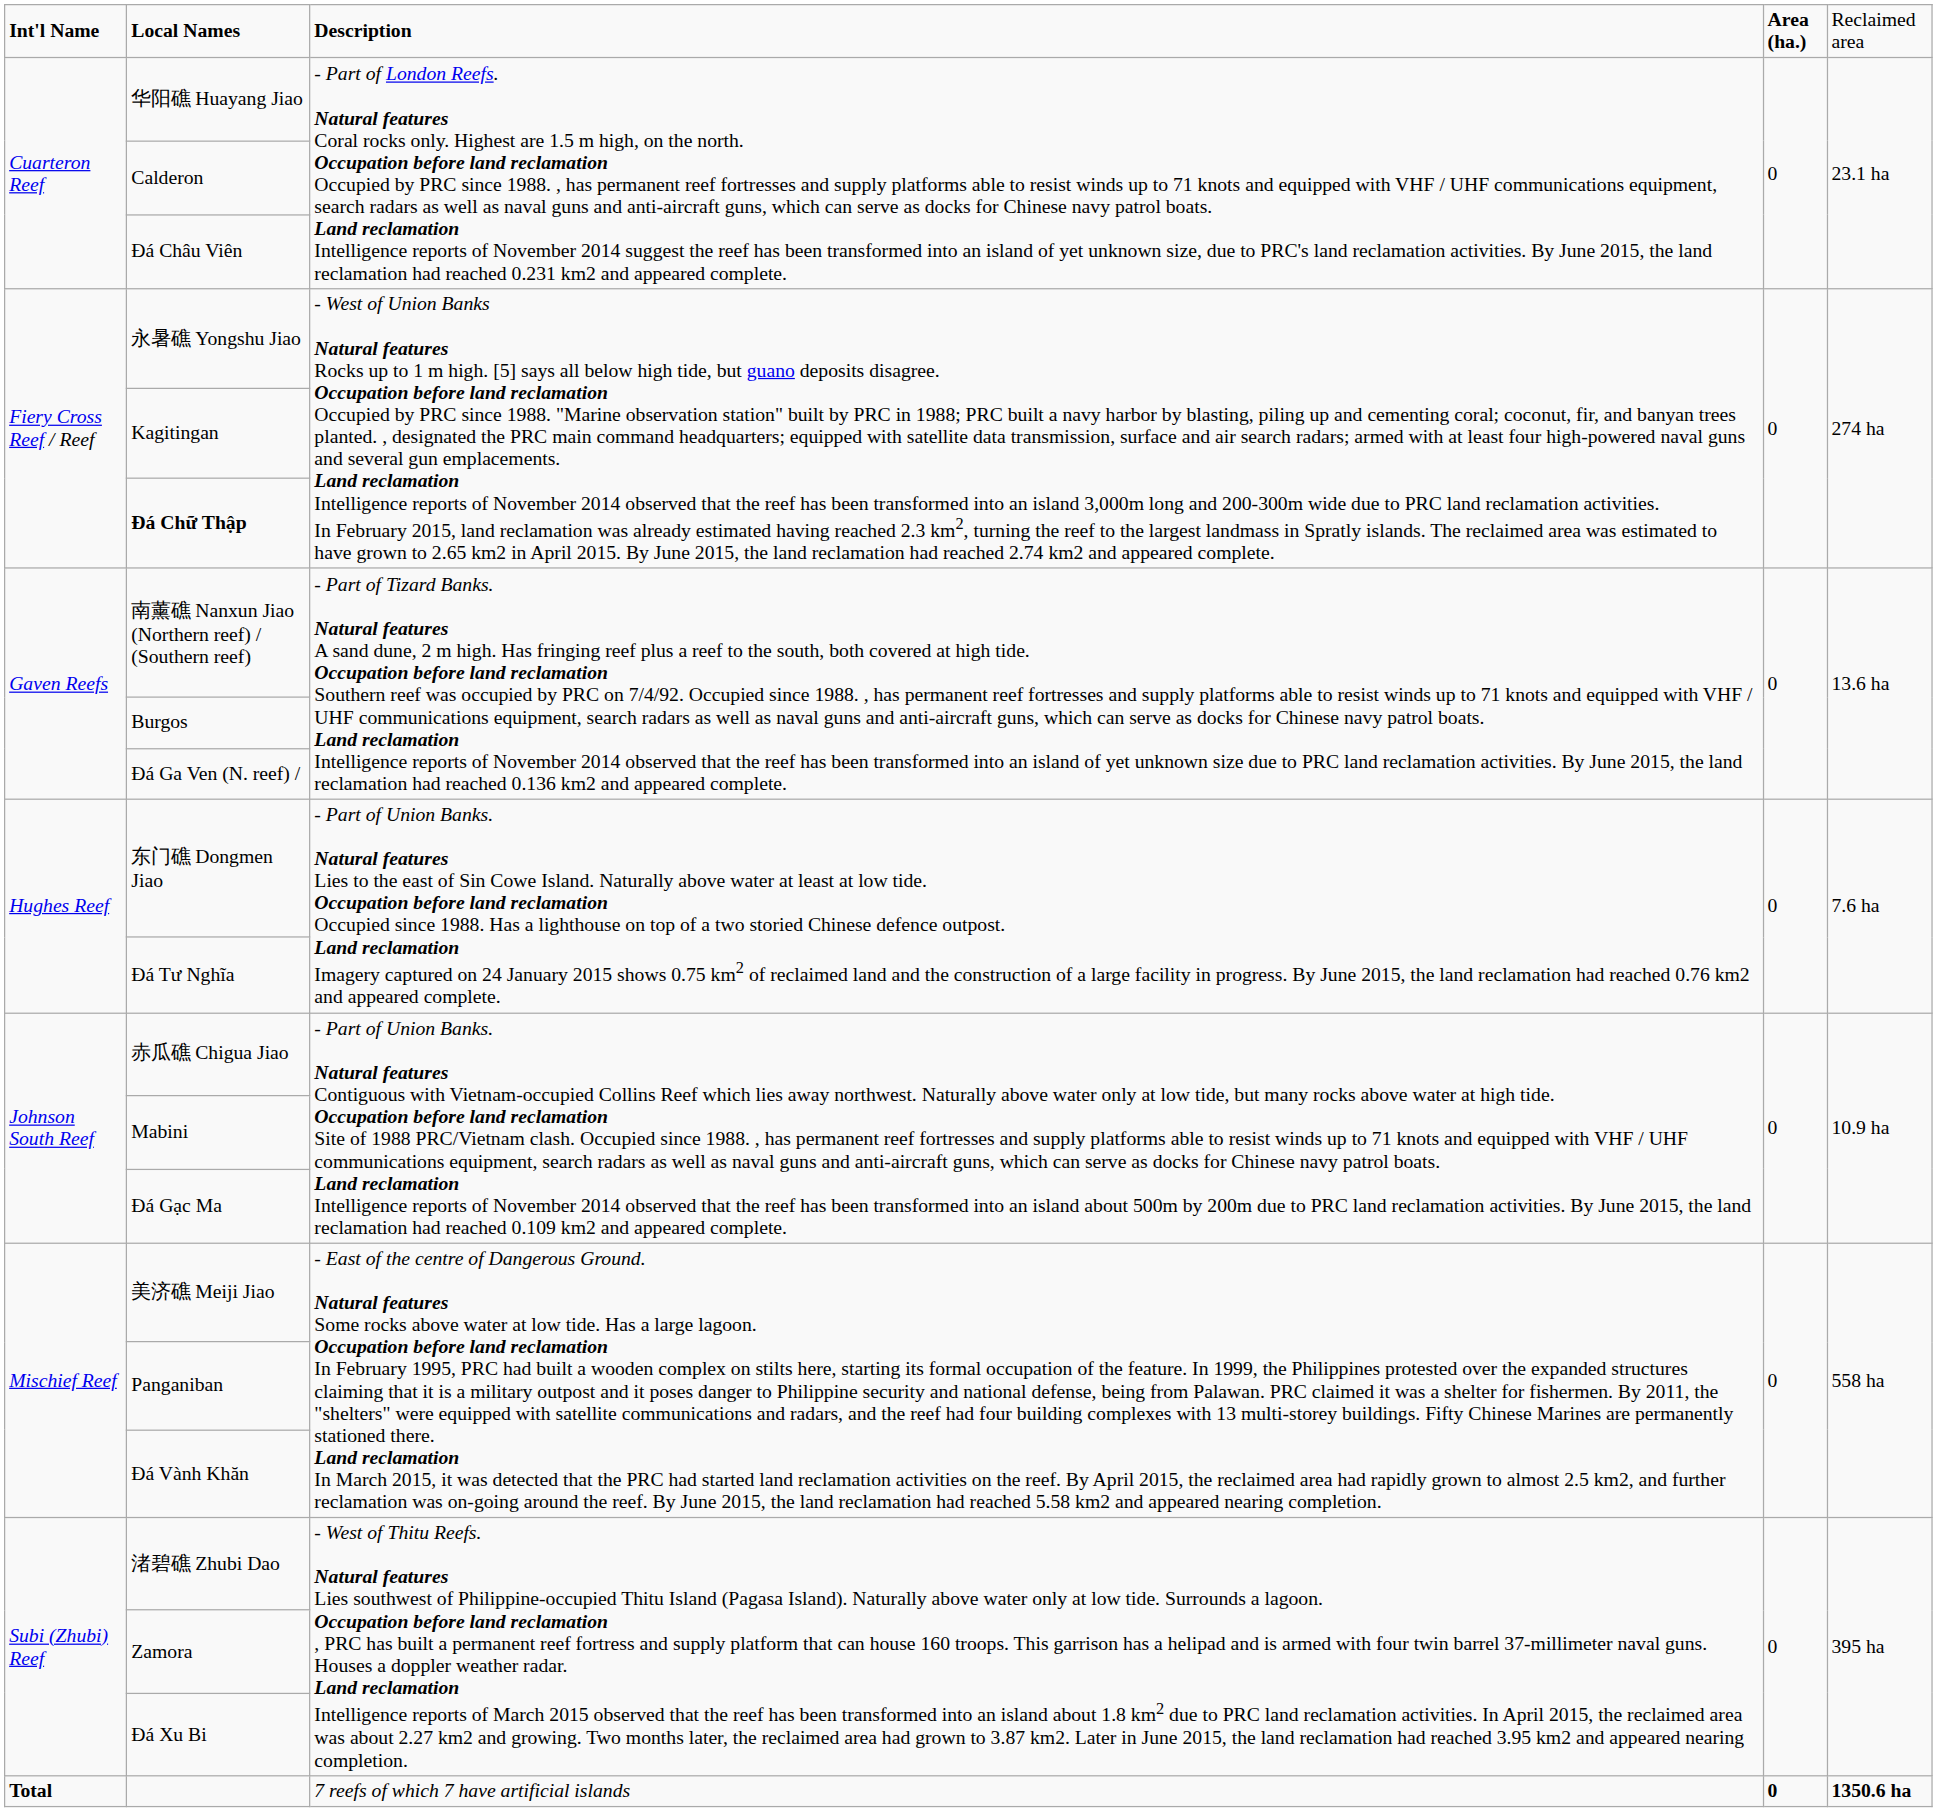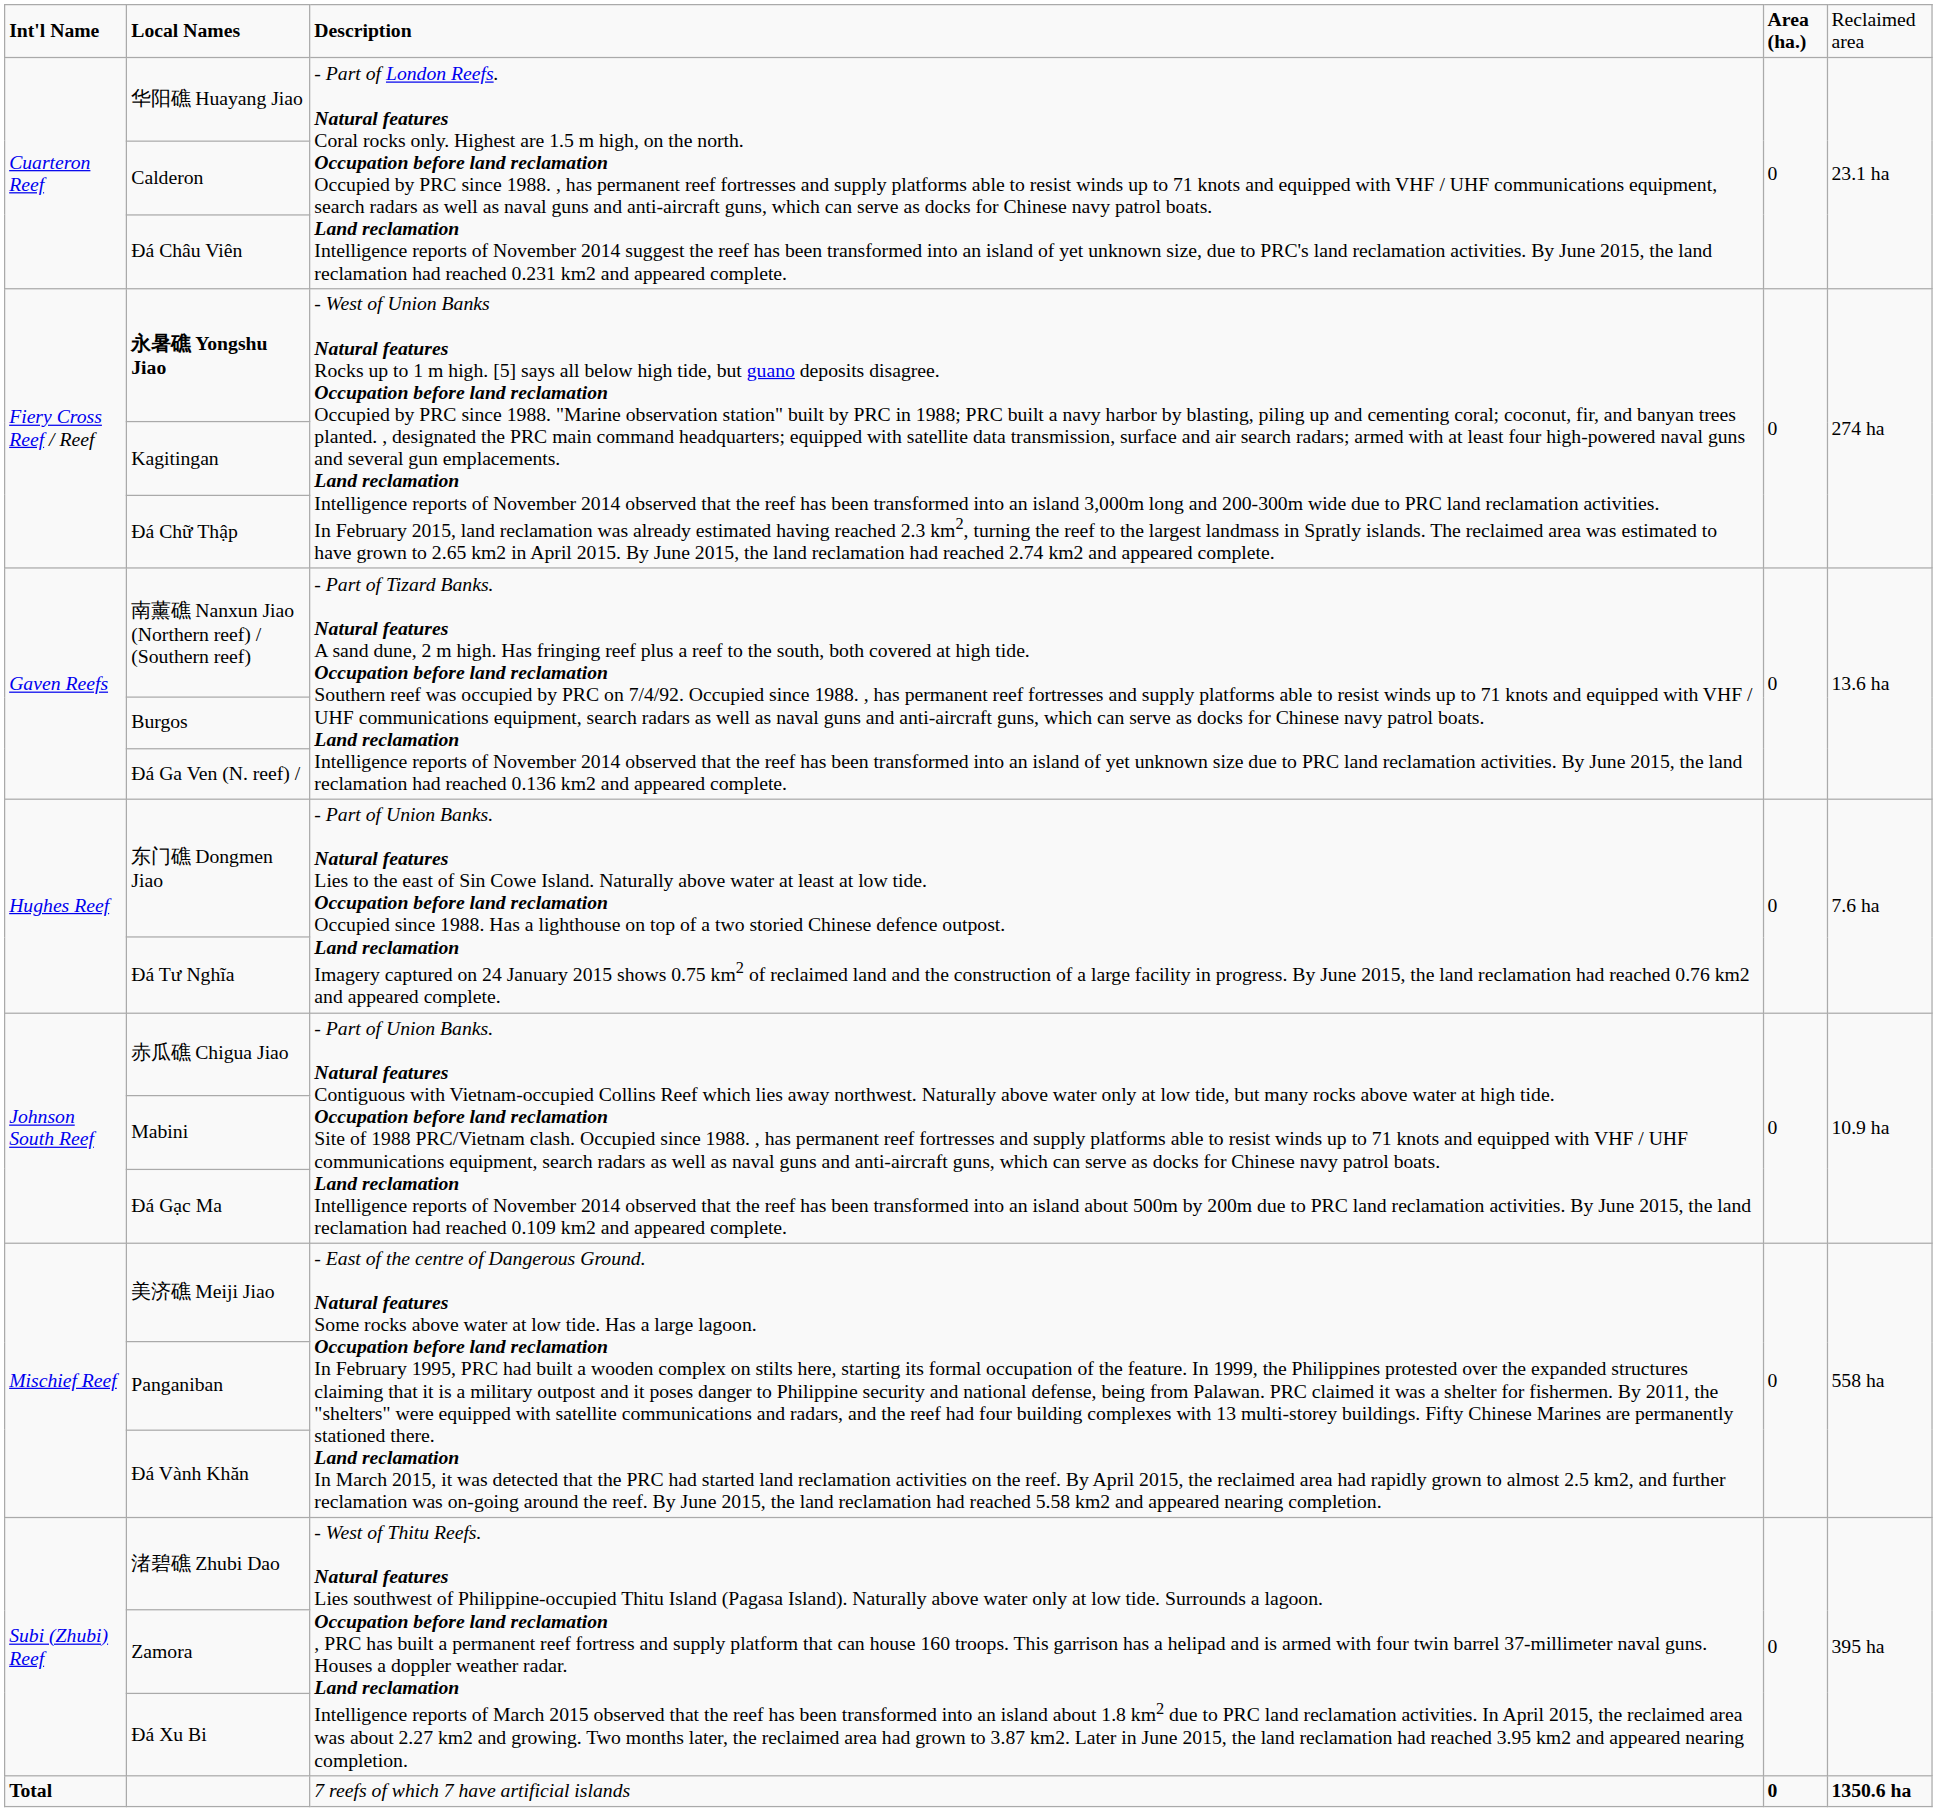(216, 337) normal -> (199, 355) bold
(189, 523) bold -> (185, 531) normal
